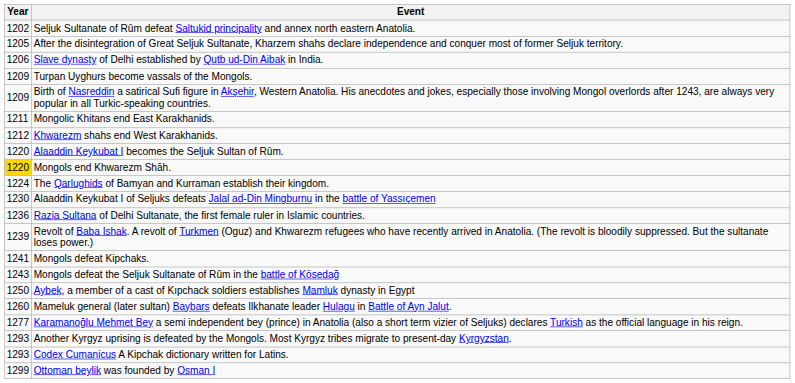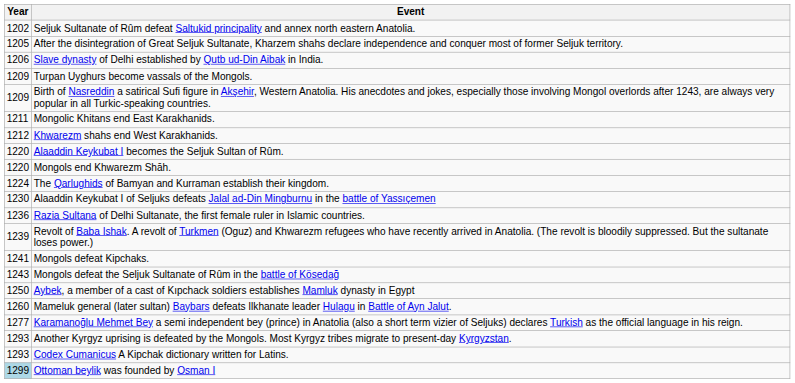(18, 167) gold background -> (18, 167) no background
(18, 370) no background -> (18, 370) lightblue background
